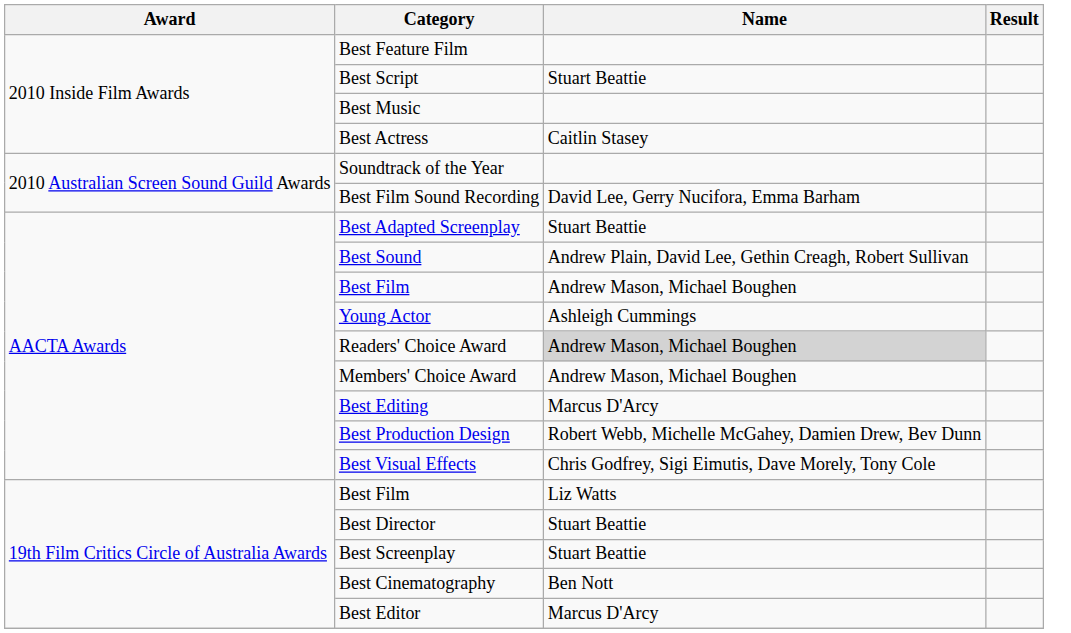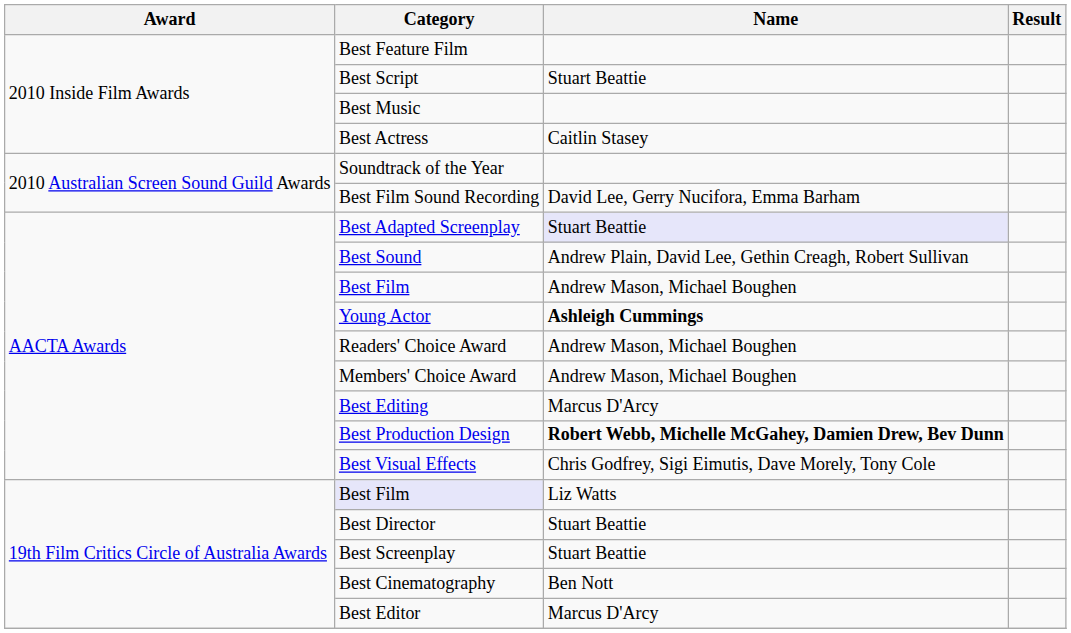(597, 227) no background -> (597, 227) lavender background
(622, 316) normal -> (625, 316) bold
(672, 346) lightgrey background -> (672, 346) no background
(764, 435) normal -> (776, 435) bold
(374, 494) no background -> (374, 494) lavender background
